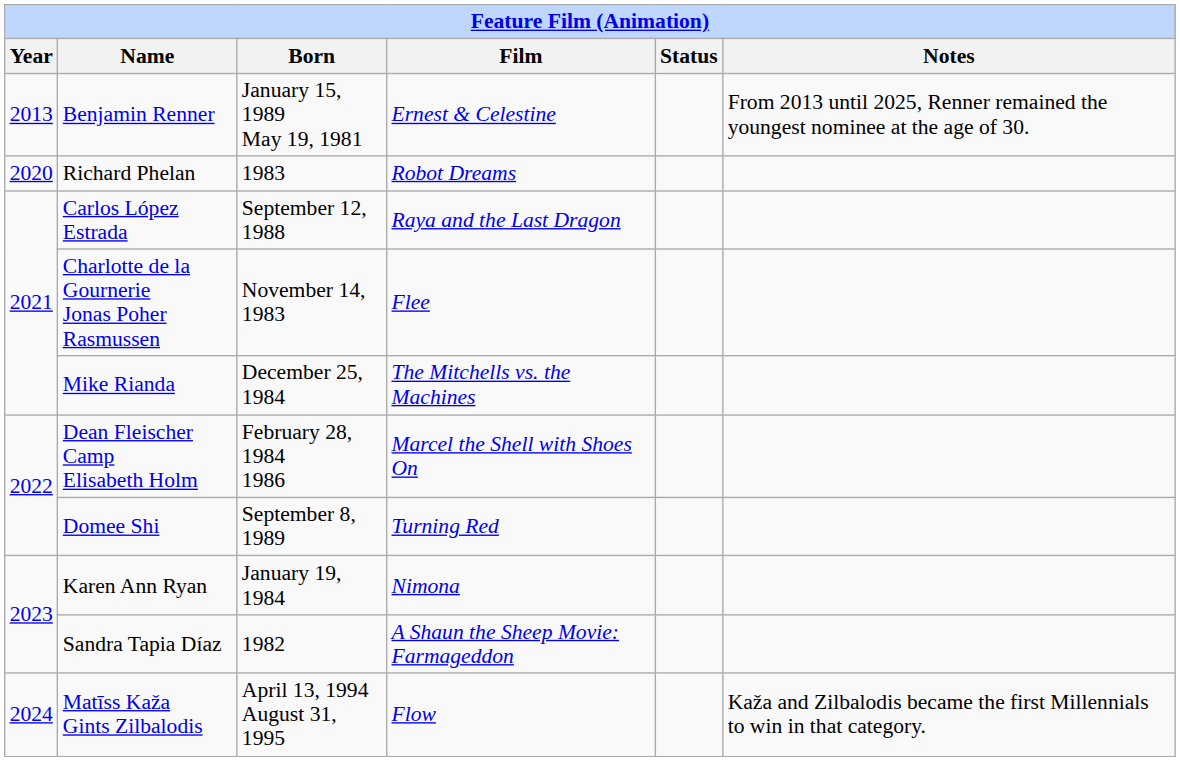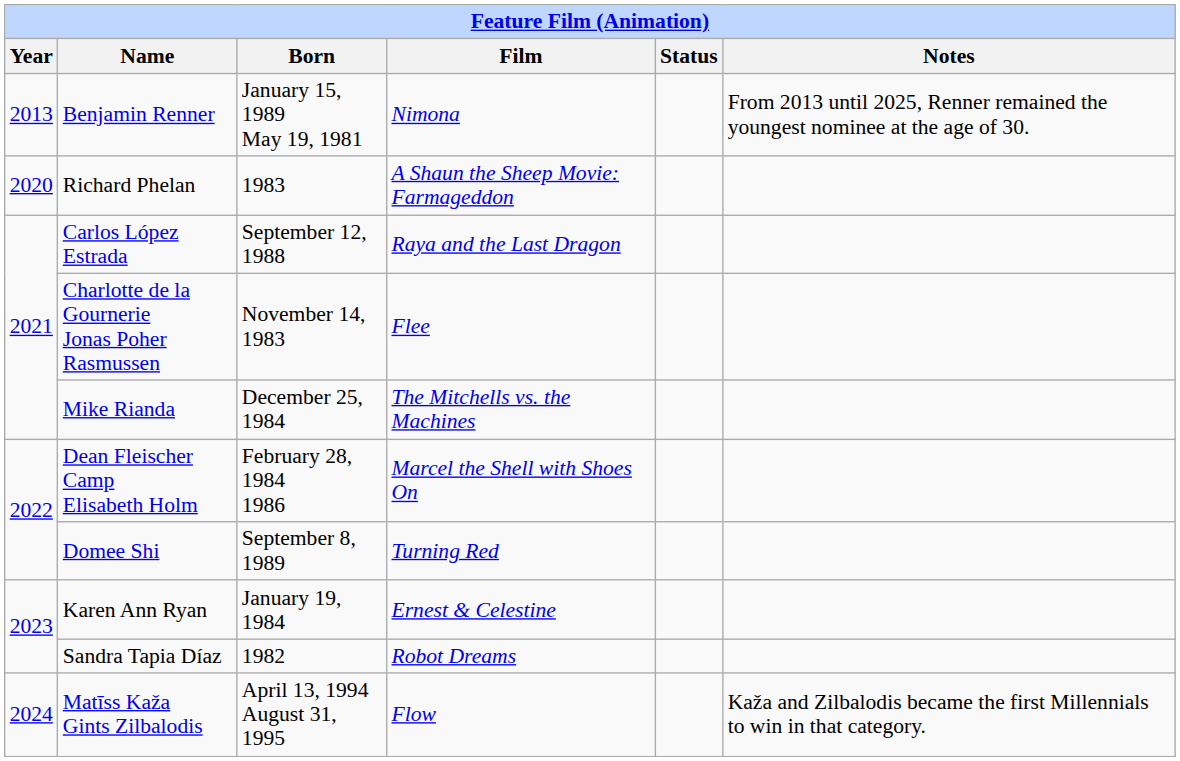(474, 114) Ernest & Celestine -> (426, 114) Nimona
(454, 172) Robot Dreams -> (505, 185) A Shaun the Sheep Movie: Farmageddon
(426, 585) Nimona -> (474, 609) Ernest & Celestine
(505, 643) A Shaun the Sheep Movie: Farmageddon -> (454, 655) Robot Dreams
